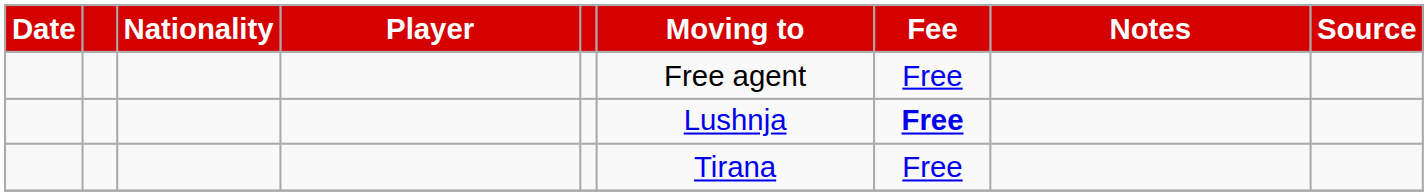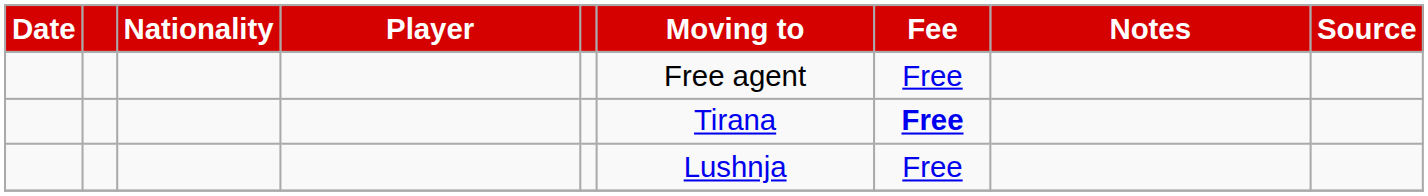(735, 121) Lushnja -> (735, 121) Tirana
(735, 168) Tirana -> (735, 168) Lushnja
